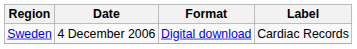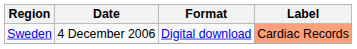(303, 33) no background -> (303, 33) lightsalmon background
